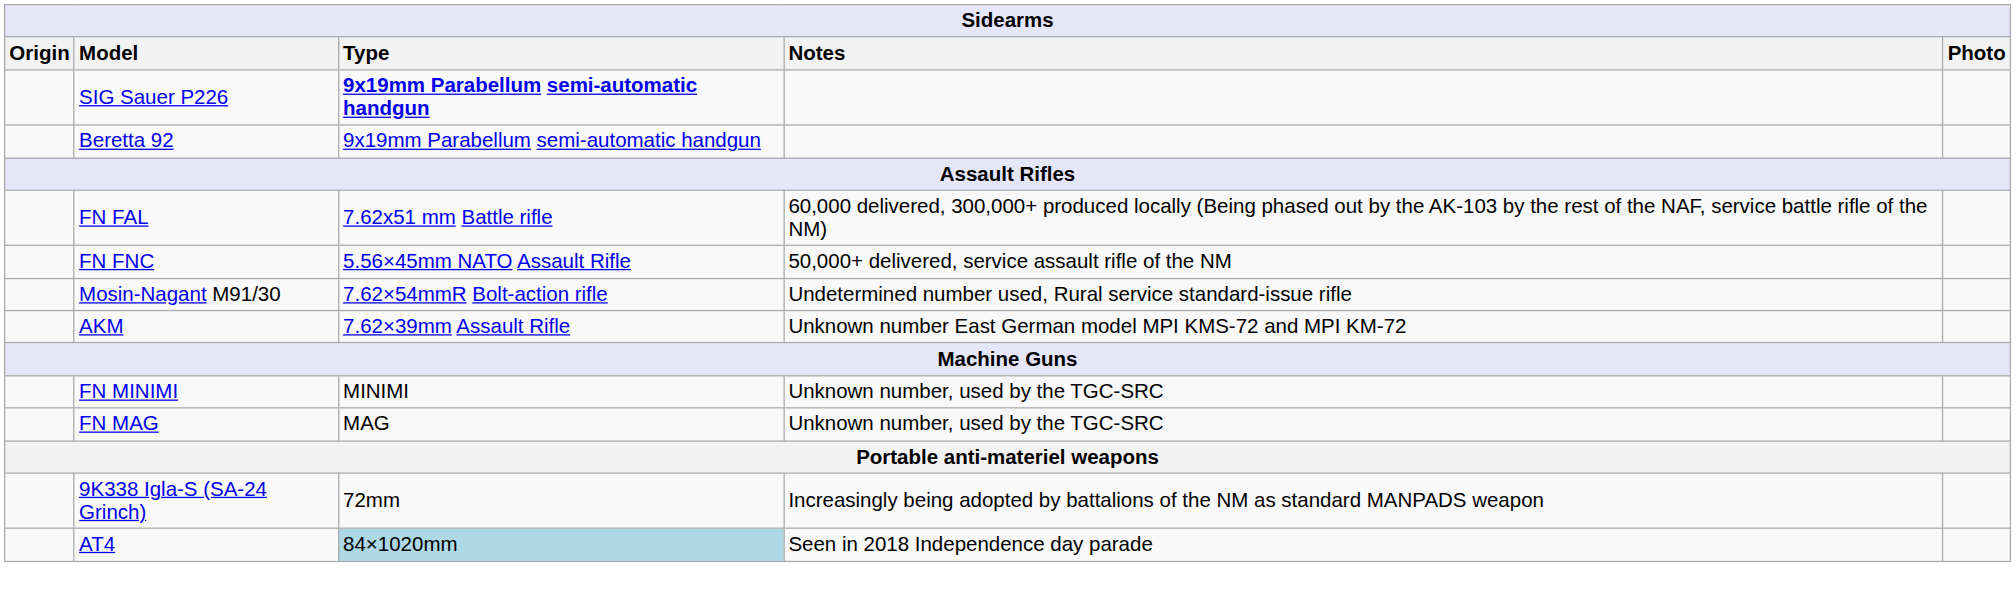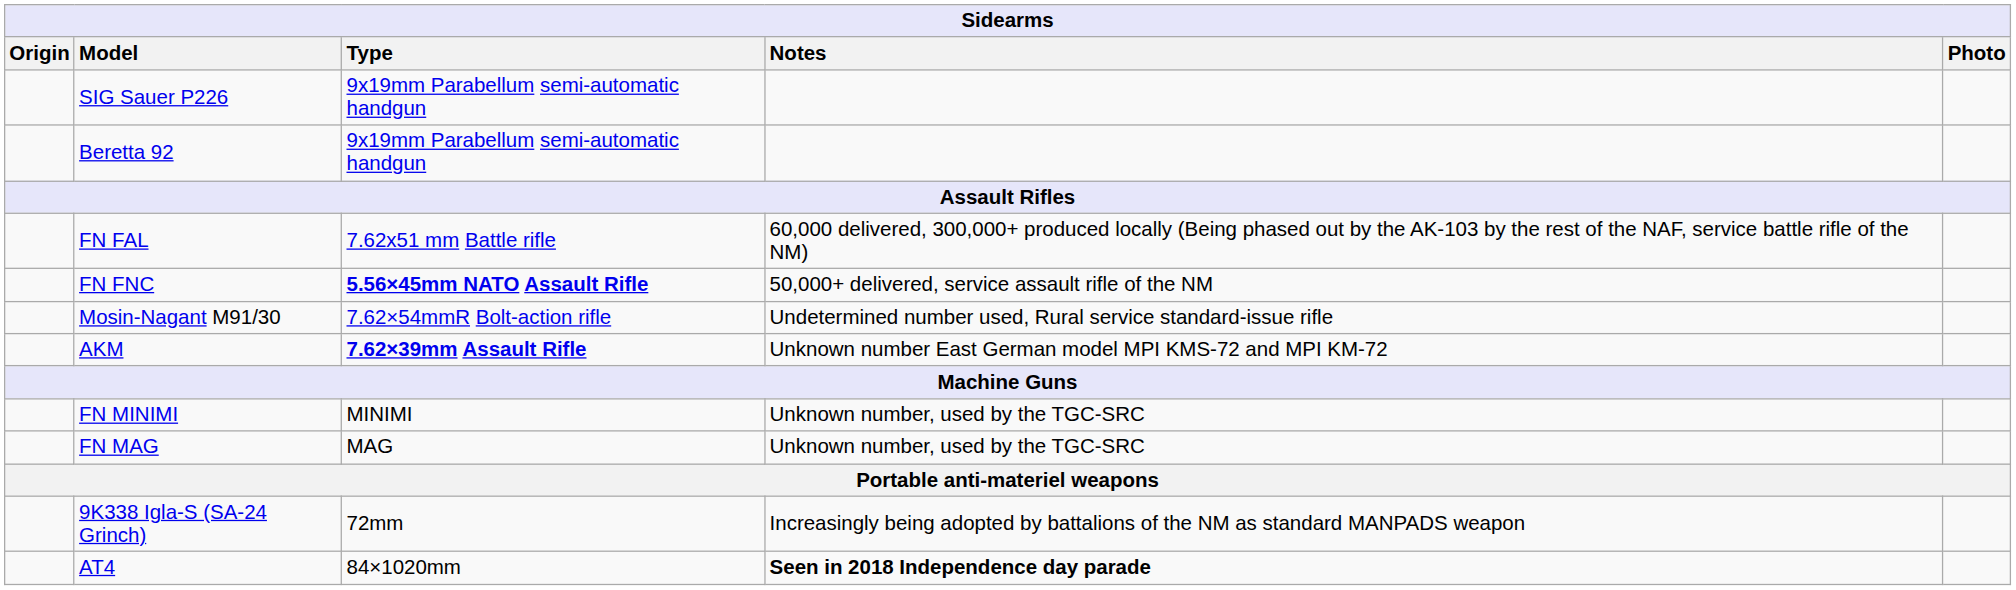(520, 97) bold -> (513, 97) normal
(487, 261) normal -> (497, 284) bold
(457, 326) normal -> (467, 349) bold
(400, 544) lightblue background -> (404, 567) no background
(971, 544) normal -> (960, 567) bold
